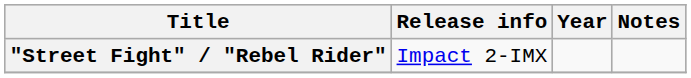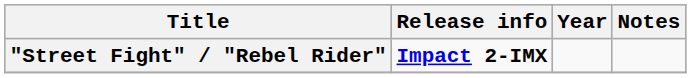(472, 56) normal -> (472, 56) bold
